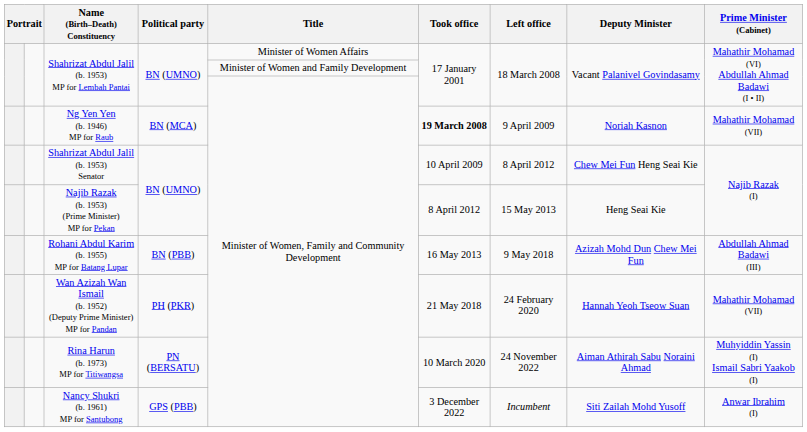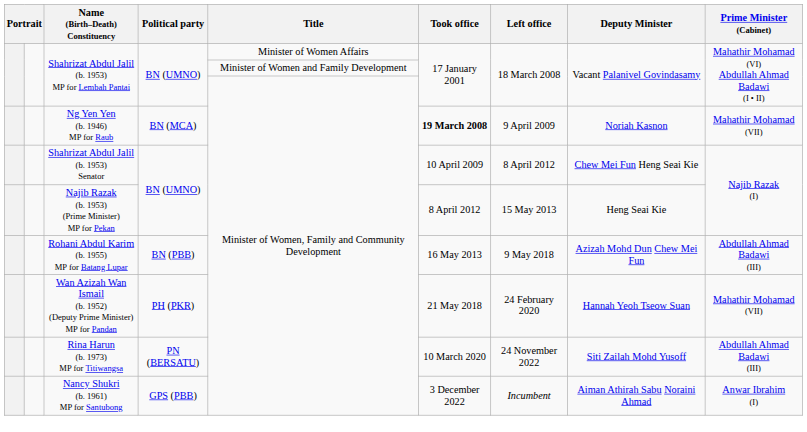(636, 362) Aiman Athirah Sabu Noraini Ahmad -> (636, 356) Siti Zailah Mohd Yusoff
(753, 362) Muhyiddin Yassin (I) Ismail Sabri Yaakob (I) -> (754, 356) Abdullah Ahmad Badawi (III)
(636, 407) Siti Zailah Mohd Yusoff -> (636, 395) Aiman Athirah Sabu Noraini Ahmad
